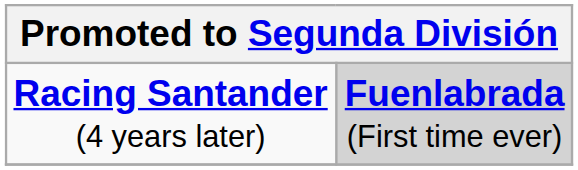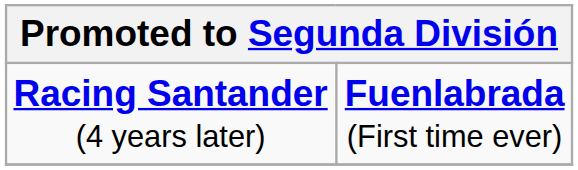(455, 113) lightgrey background -> (455, 113) no background
